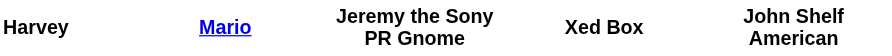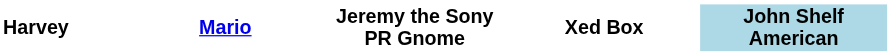(794, 27) no background -> (794, 27) lightblue background
